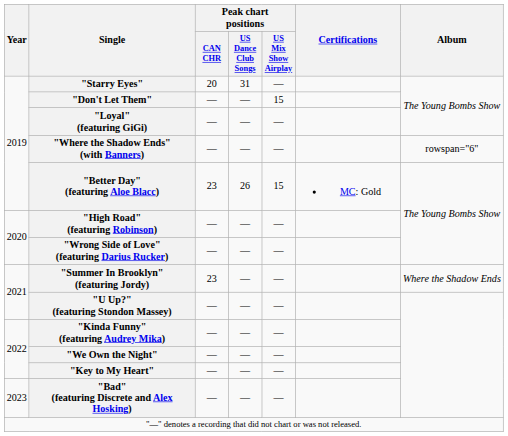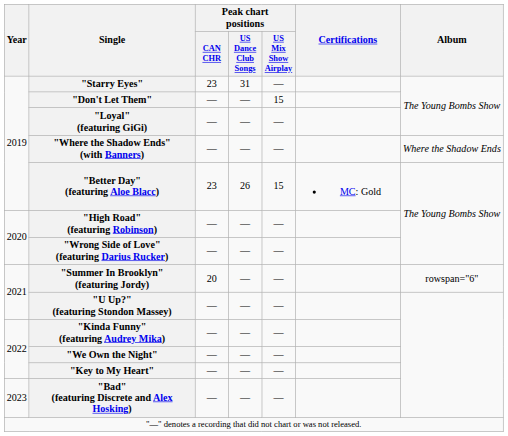(212, 84) 20 -> (212, 84) 23
(452, 149) rowspan="6" -> (452, 149) Where the Shadow Ends
(212, 278) 23 -> (212, 278) 20
(452, 278) Where the Shadow Ends -> (452, 278) rowspan="6"
